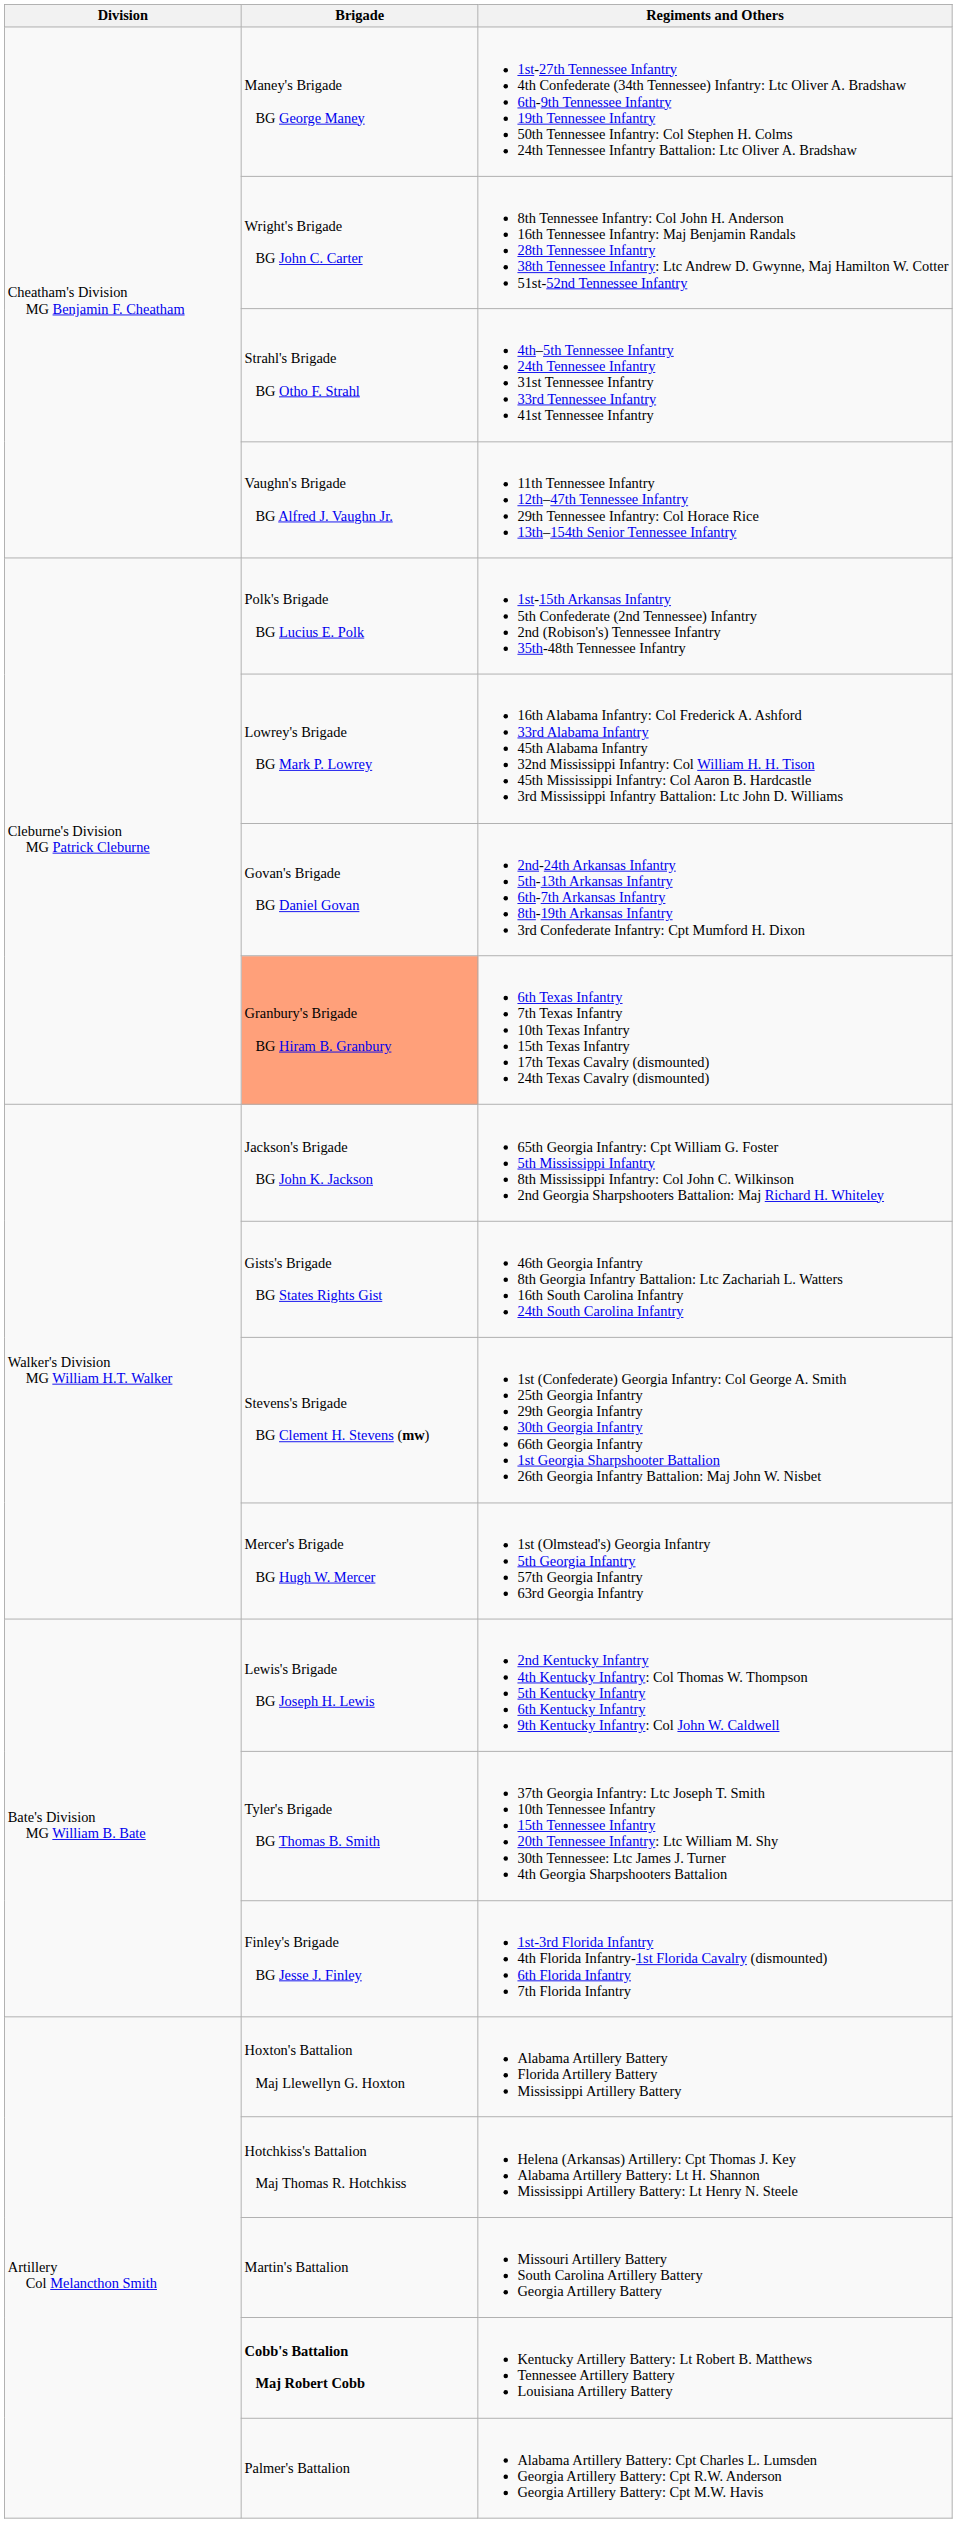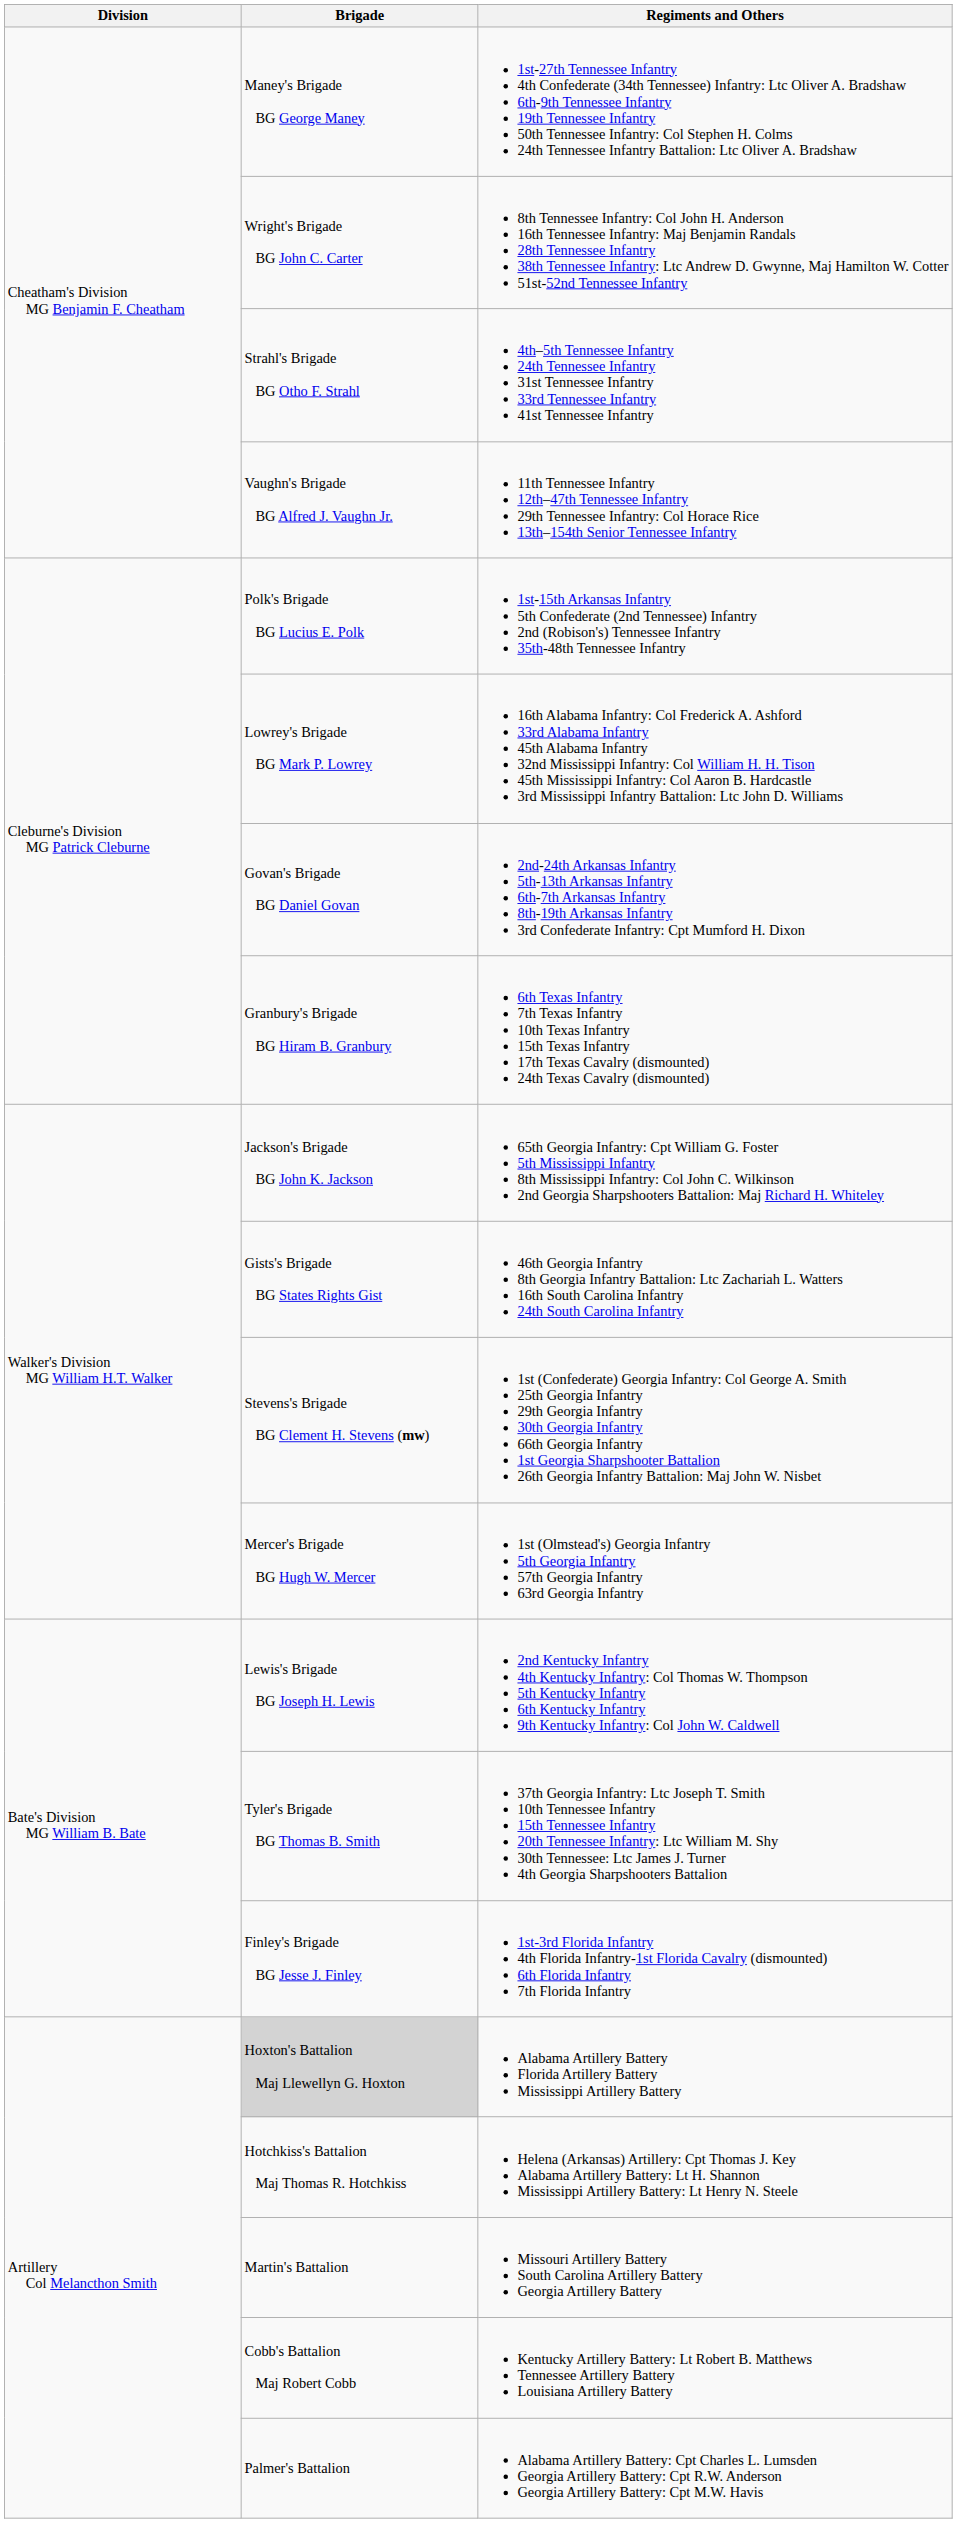(318, 1030) lightsalmon background -> (318, 1030) no background
(325, 2067) no background -> (325, 2067) lightgrey background
(305, 2367) bold -> (300, 2367) normal
